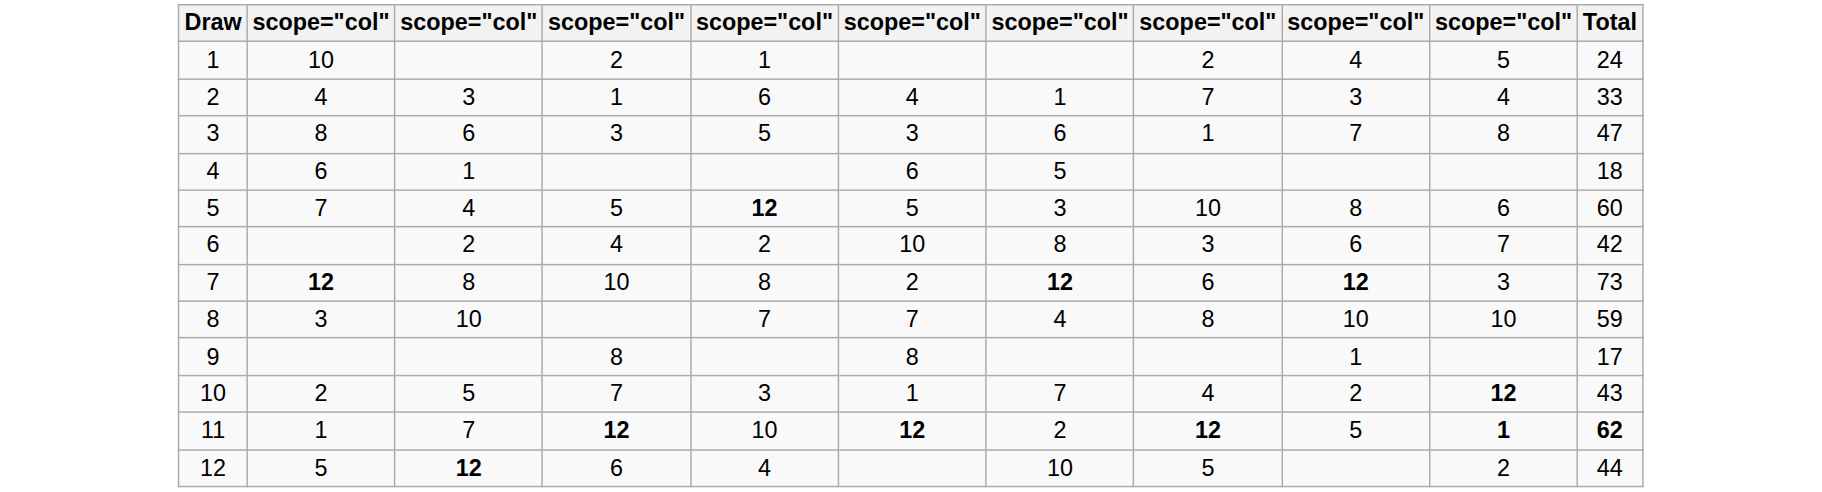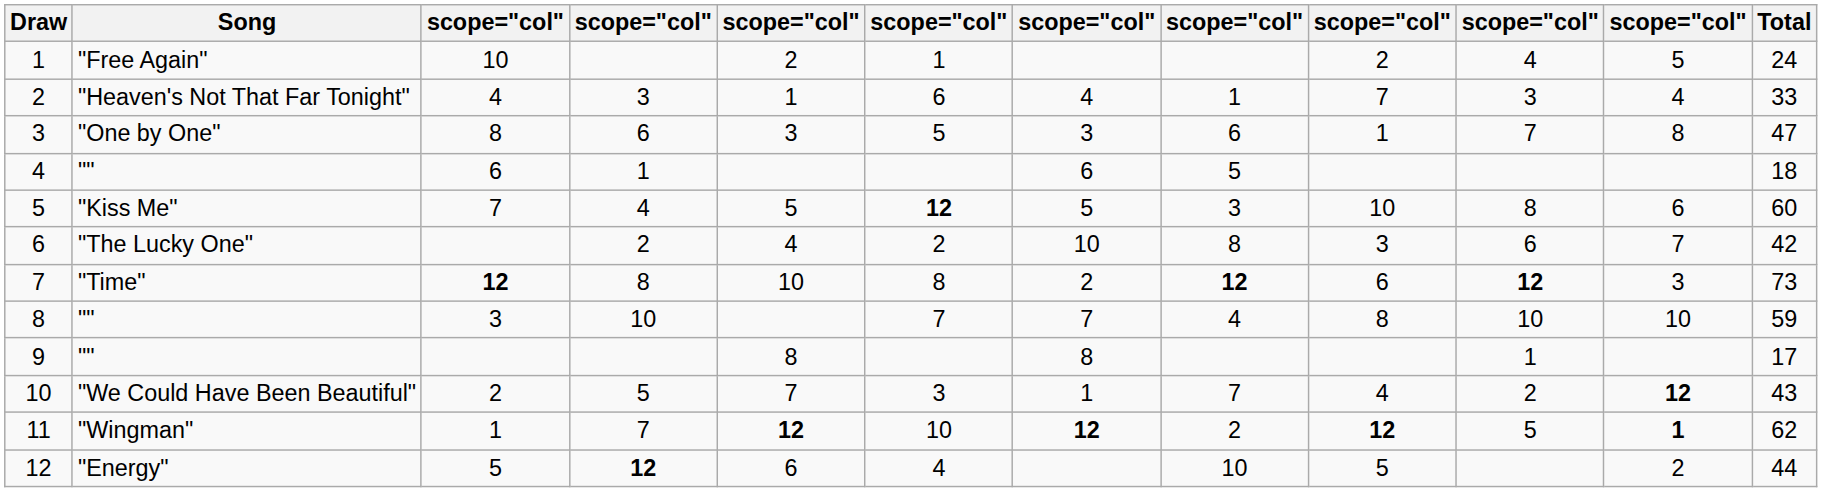+ column: (247, 23)
(1610, 430) bold -> (1784, 430) normal
